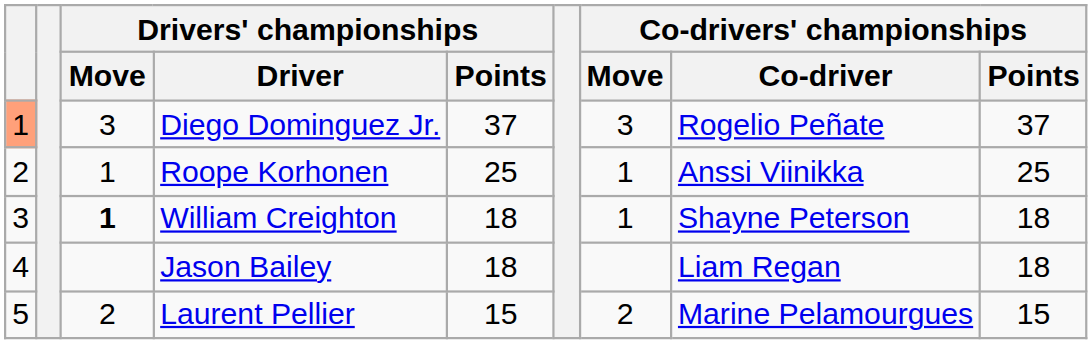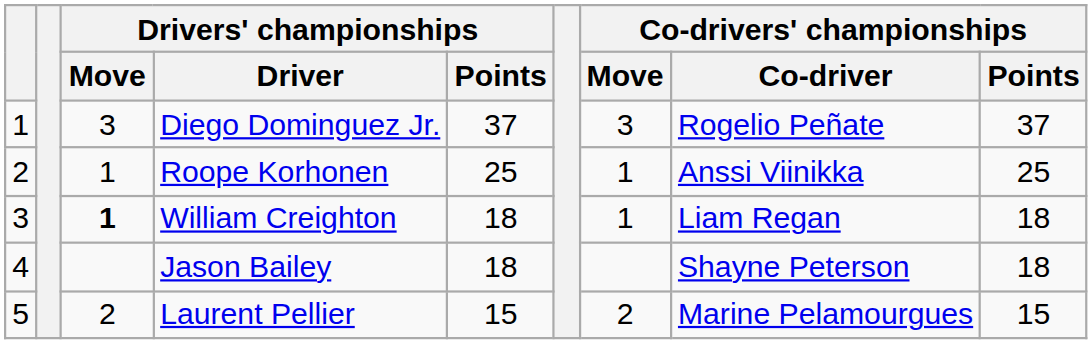(21, 124) lightsalmon background -> (21, 124) no background
(794, 219) Shayne Peterson -> (759, 219) Liam Regan
(759, 266) Liam Regan -> (794, 266) Shayne Peterson
